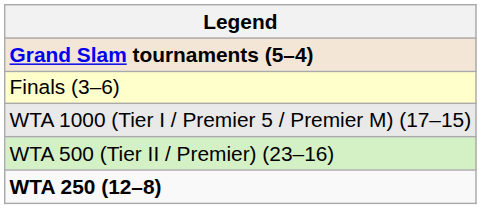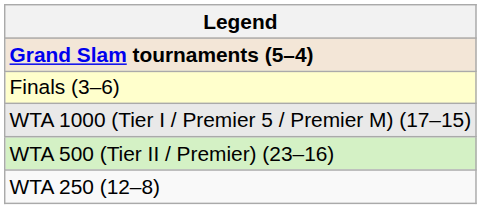(86, 187) bold -> (85, 187) normal
